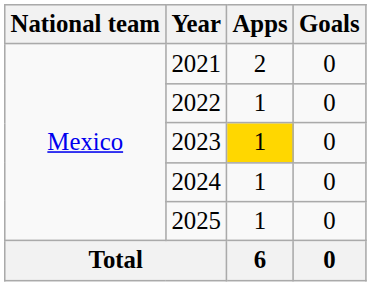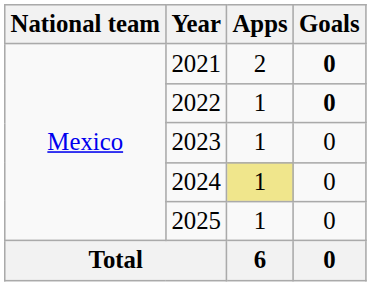(329, 63) normal -> (329, 63) bold
(329, 102) normal -> (329, 102) bold
(260, 142) gold background -> (260, 142) no background
(260, 181) no background -> (260, 181) khaki background
